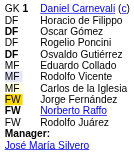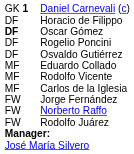(12, 54) bold -> (12, 54) normal
(12, 77) lavender background -> (12, 77) no background
(12, 88) lightyellow background -> (12, 88) no background
(13, 100) gold background -> (13, 100) no background
(13, 111) bold -> (13, 111) normal
